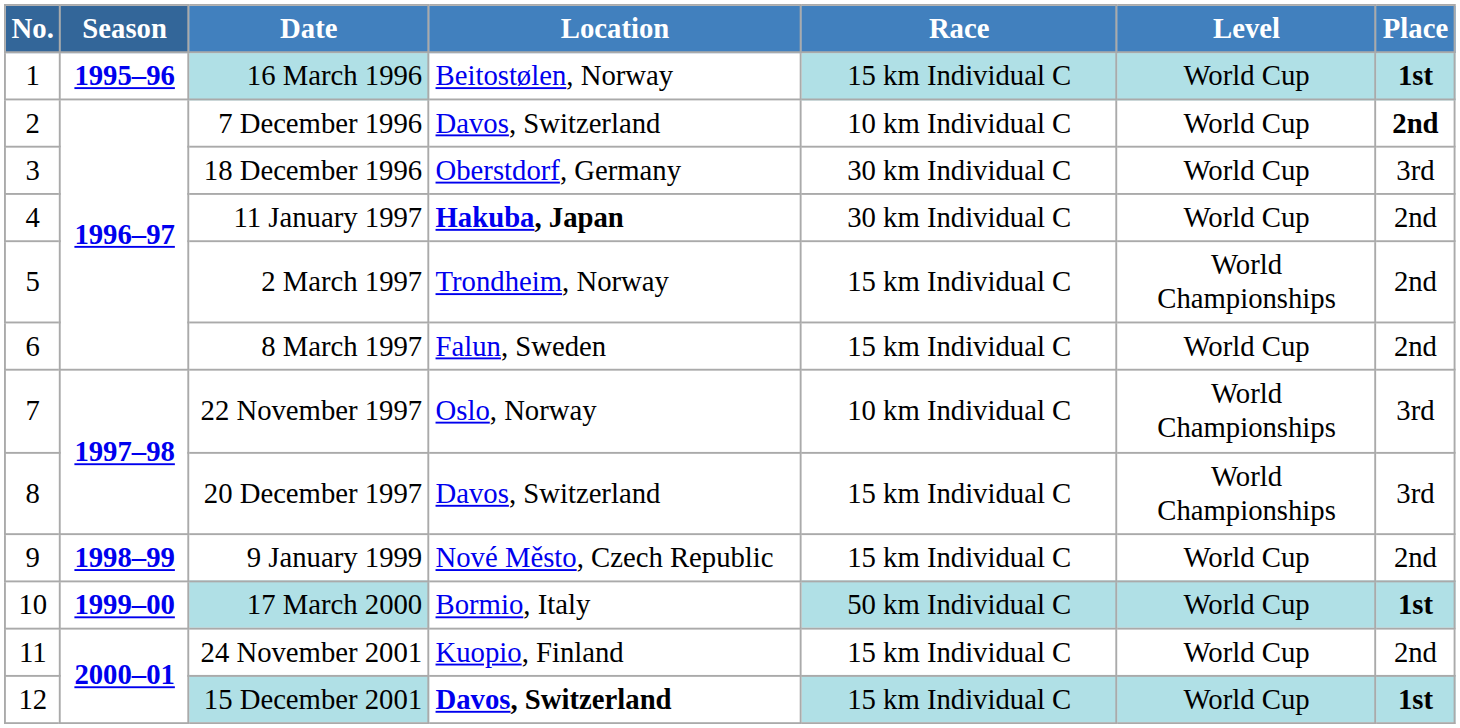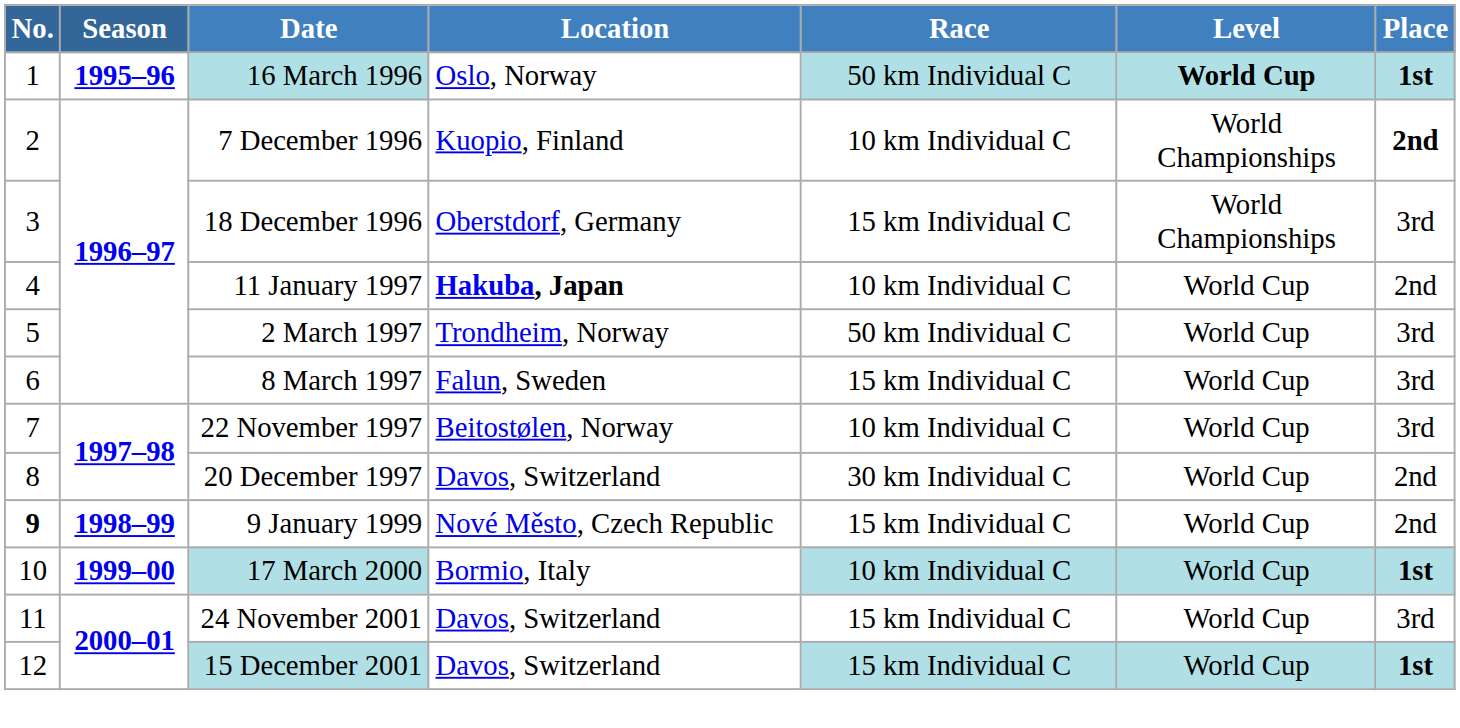(554, 75) Beitostølen, Norway -> (516, 75) Oslo, Norway
(959, 75) 15 km Individual C -> (959, 75) 50 km Individual C
(1247, 75) normal -> (1247, 75) bold
(548, 123) Davos, Switzerland -> (530, 140) Kuopio, Finland
(1247, 123) World Cup -> (1247, 140) World Championships
(959, 170) 30 km Individual C -> (959, 221) 15 km Individual C
(1247, 170) World Cup -> (1247, 221) World Championships
(959, 217) 30 km Individual C -> (959, 285) 10 km Individual C
(959, 282) 15 km Individual C -> (959, 333) 50 km Individual C
(1247, 282) World Championships -> (1247, 333) World Cup
(1415, 282) 2nd -> (1415, 333) 3rd
(1415, 346) 2nd -> (1415, 380) 3rd
(516, 410) Oslo, Norway -> (554, 427) Beitostølen, Norway
(1247, 410) World Championships -> (1247, 427) World Cup
(959, 492) 15 km Individual C -> (959, 475) 30 km Individual C
(1247, 492) World Championships -> (1247, 475) World Cup
(1415, 492) 3rd -> (1415, 475) 2nd
(33, 556) normal -> (33, 522) bold
(959, 604) 50 km Individual C -> (959, 570) 10 km Individual C
(530, 651) Kuopio, Finland -> (548, 617) Davos, Switzerland
(1415, 651) 2nd -> (1415, 617) 3rd
(554, 698) bold -> (548, 664) normal
